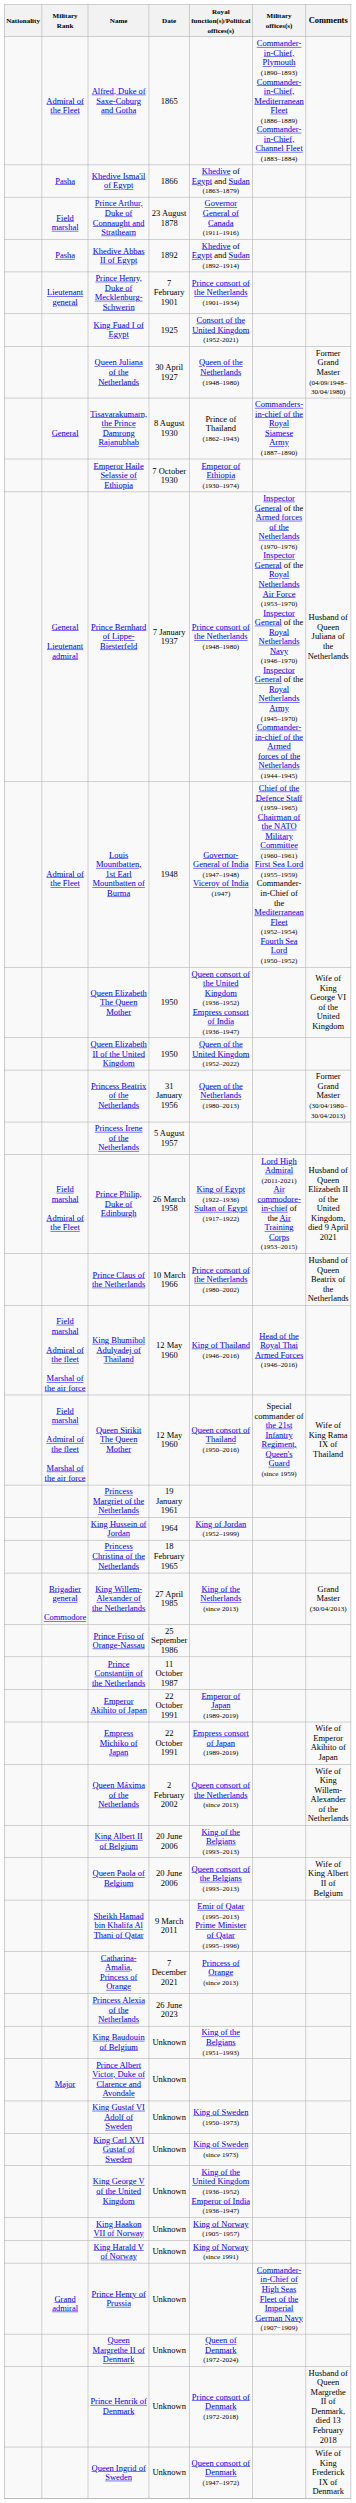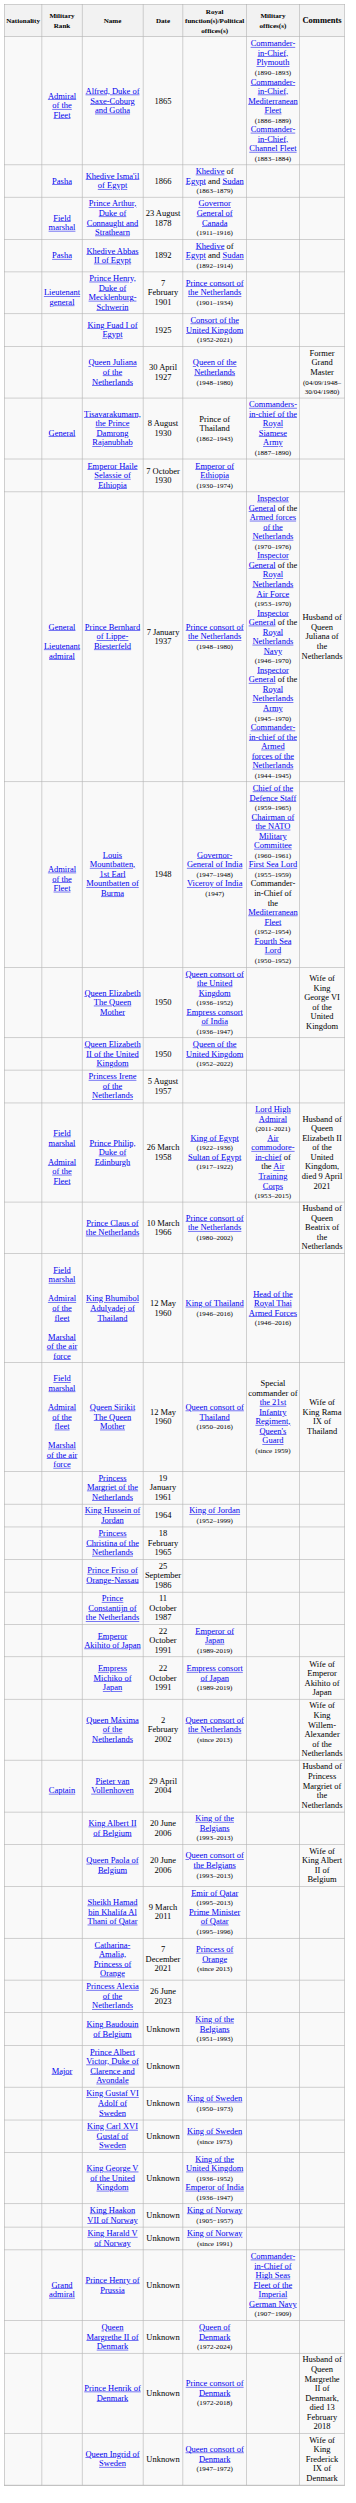- row: (119, 1096)
- row: (119, 1598)
+ row: (113, 1786)
